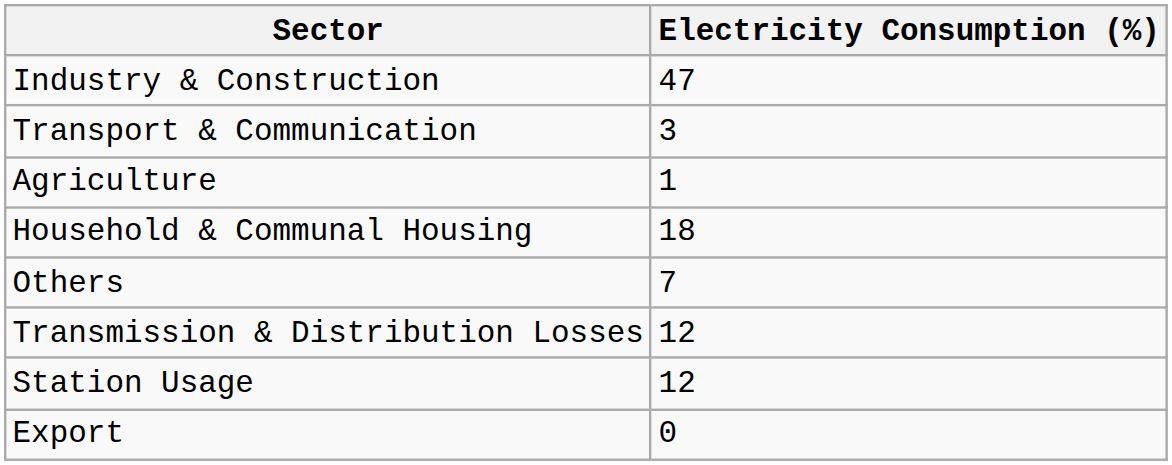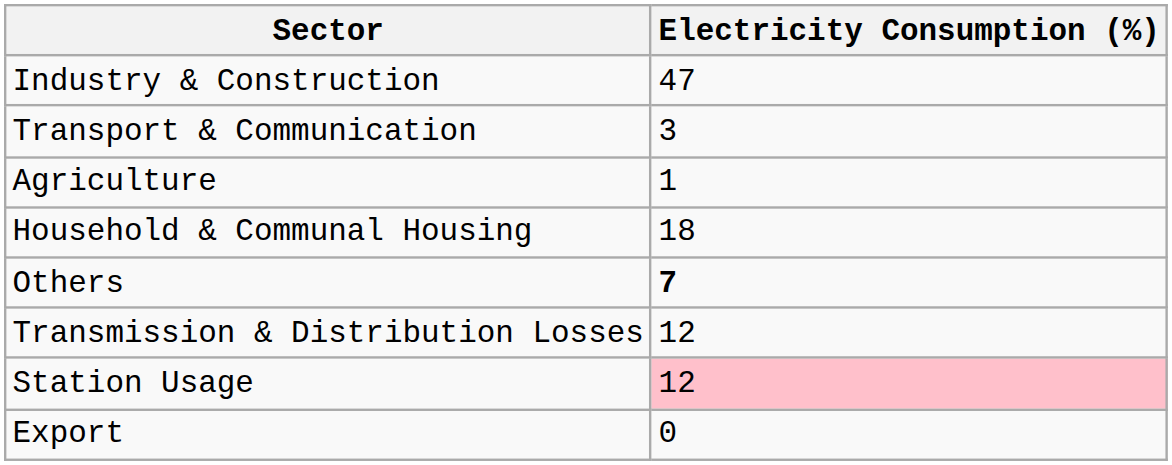(668, 283) normal -> (668, 283) bold
(677, 383) no background -> (677, 383) pink background
